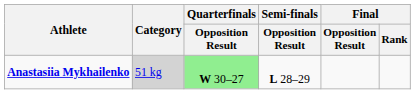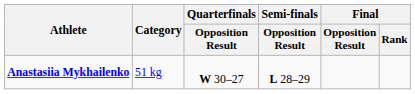(148, 72) lightgrey background -> (148, 72) no background
(221, 79) lightgreen background -> (221, 79) no background
